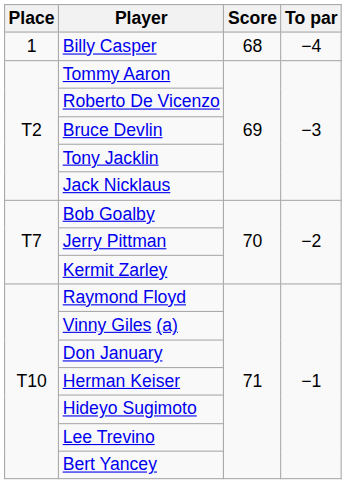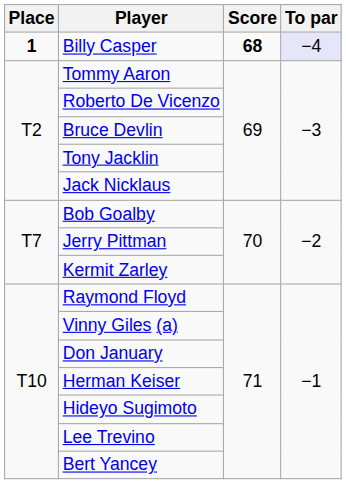(32, 46) normal -> (32, 46) bold
(252, 46) normal -> (252, 46) bold
(311, 46) no background -> (311, 46) lavender background
